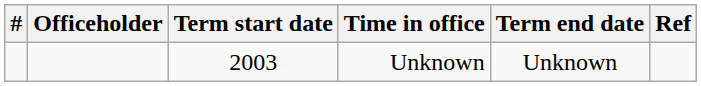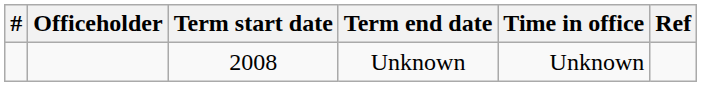columns swapped: (570, 23) <-> (414, 23)
(253, 61) 2003 -> (253, 61) 2008
